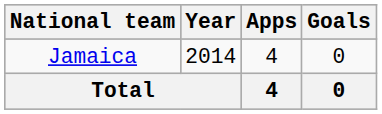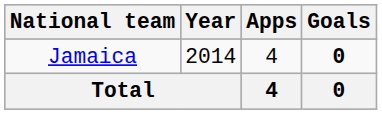(339, 57) normal -> (339, 57) bold
